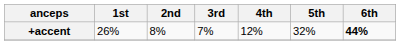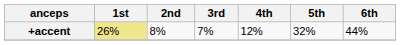(108, 31) no background -> (108, 31) khaki background
(357, 31) bold -> (357, 31) normal
